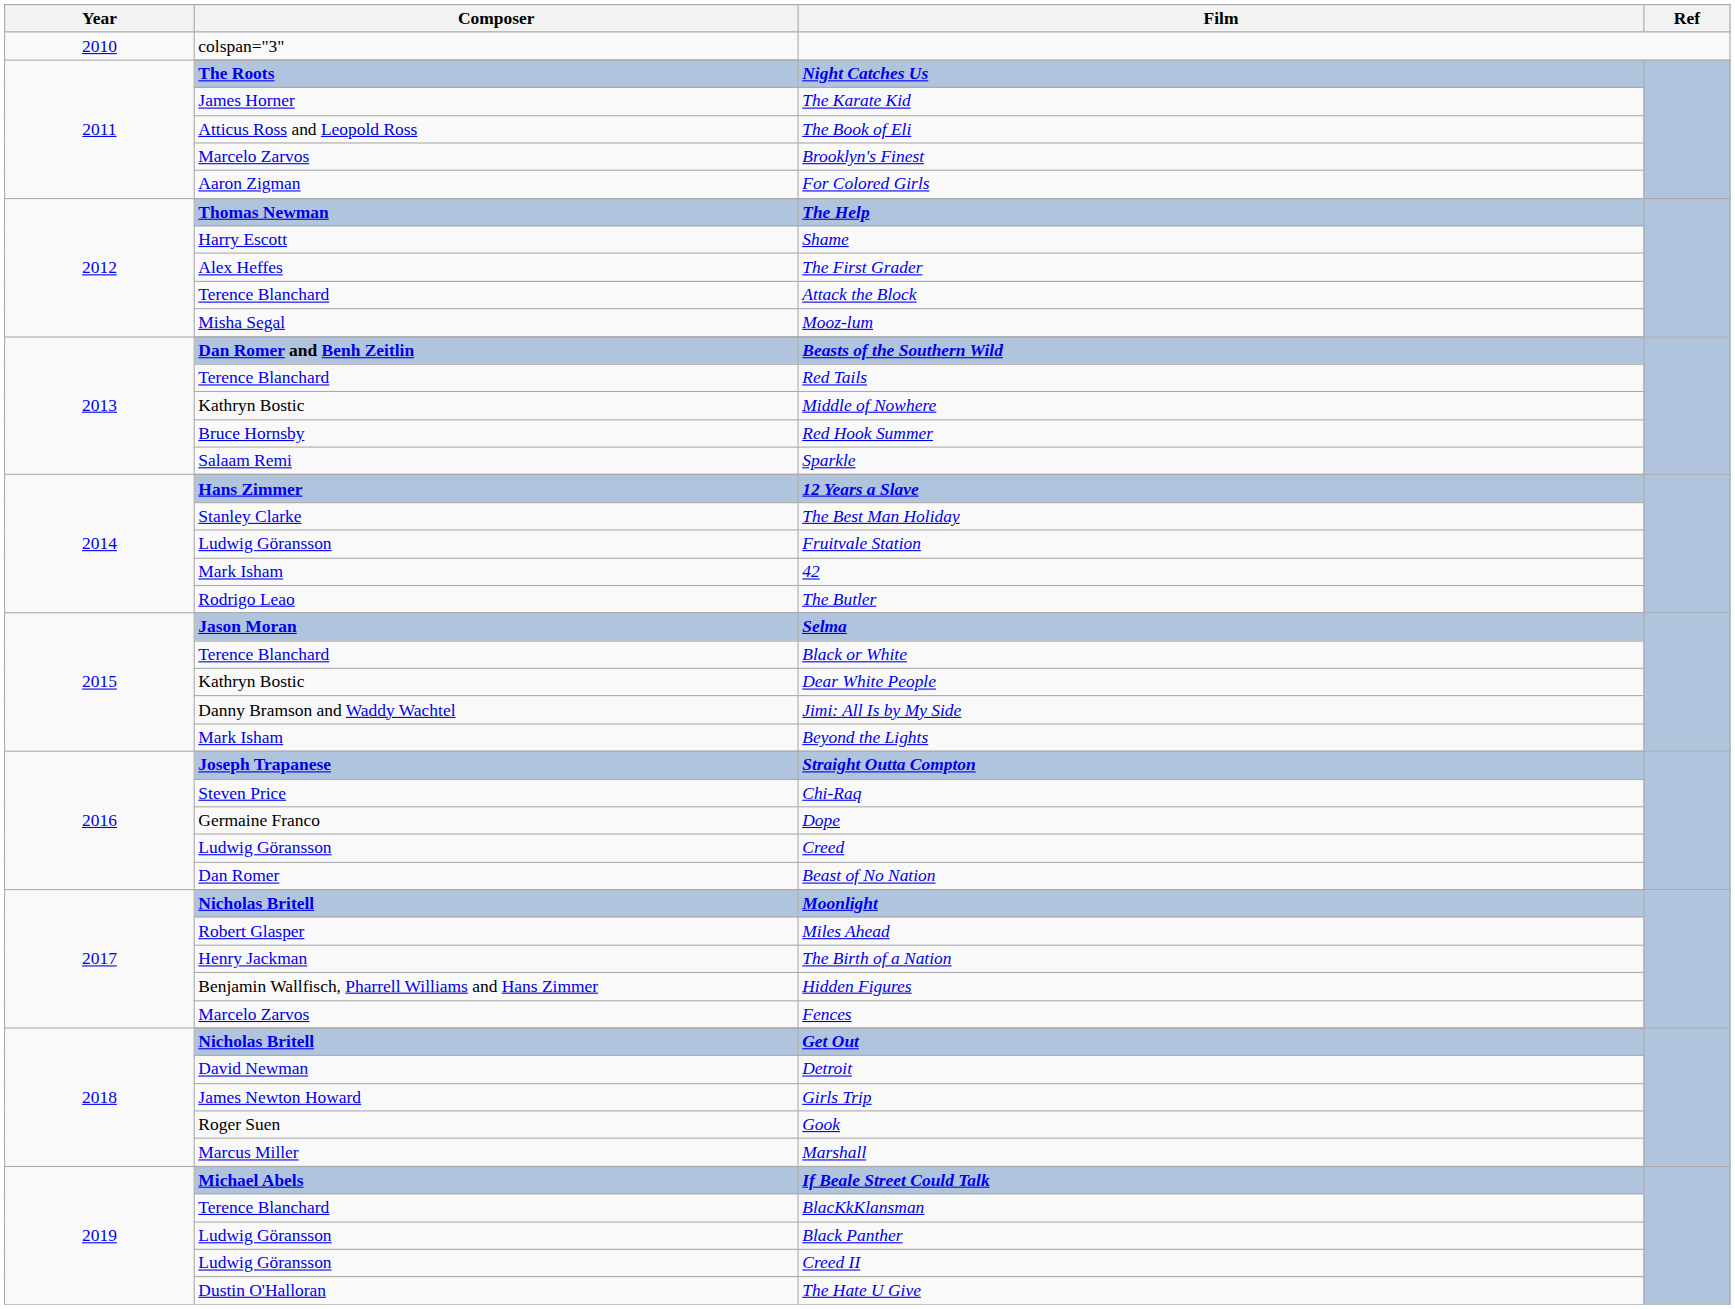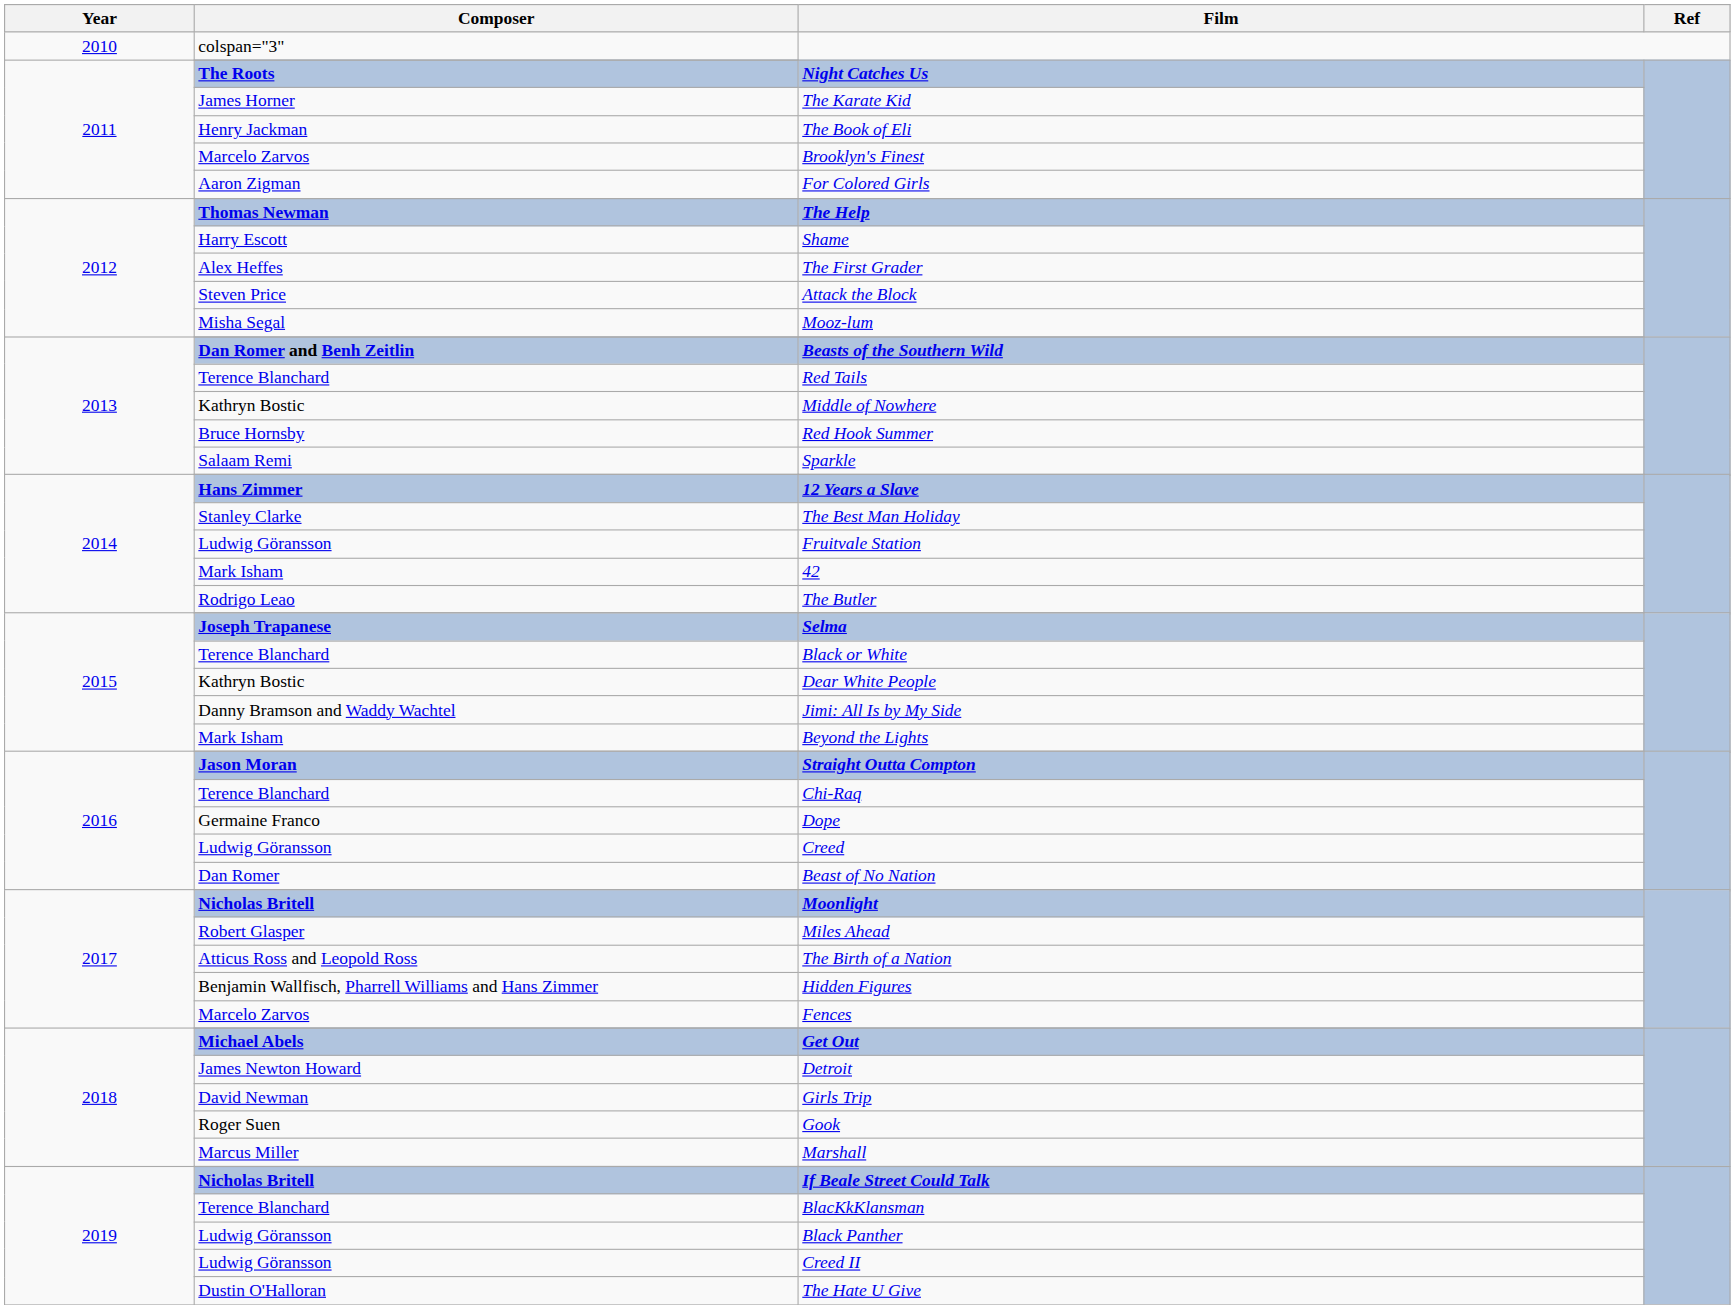(308, 128) Atticus Ross and Leopold Ross -> (253, 128) Henry Jackman
(264, 294) Terence Blanchard -> (242, 294) Steven Price
(248, 626) Jason Moran -> (265, 626) Joseph Trapanese
(265, 765) Joseph Trapanese -> (248, 765) Jason Moran
(242, 792) Steven Price -> (264, 792) Terence Blanchard
(253, 958) Henry Jackman -> (308, 958) Atticus Ross and Leopold Ross
(256, 1041) Nicholas Britell -> (251, 1041) Michael Abels
(253, 1069) David Newman -> (280, 1069) James Newton Howard
(280, 1097) James Newton Howard -> (253, 1097) David Newman
(251, 1179) Michael Abels -> (256, 1179) Nicholas Britell
